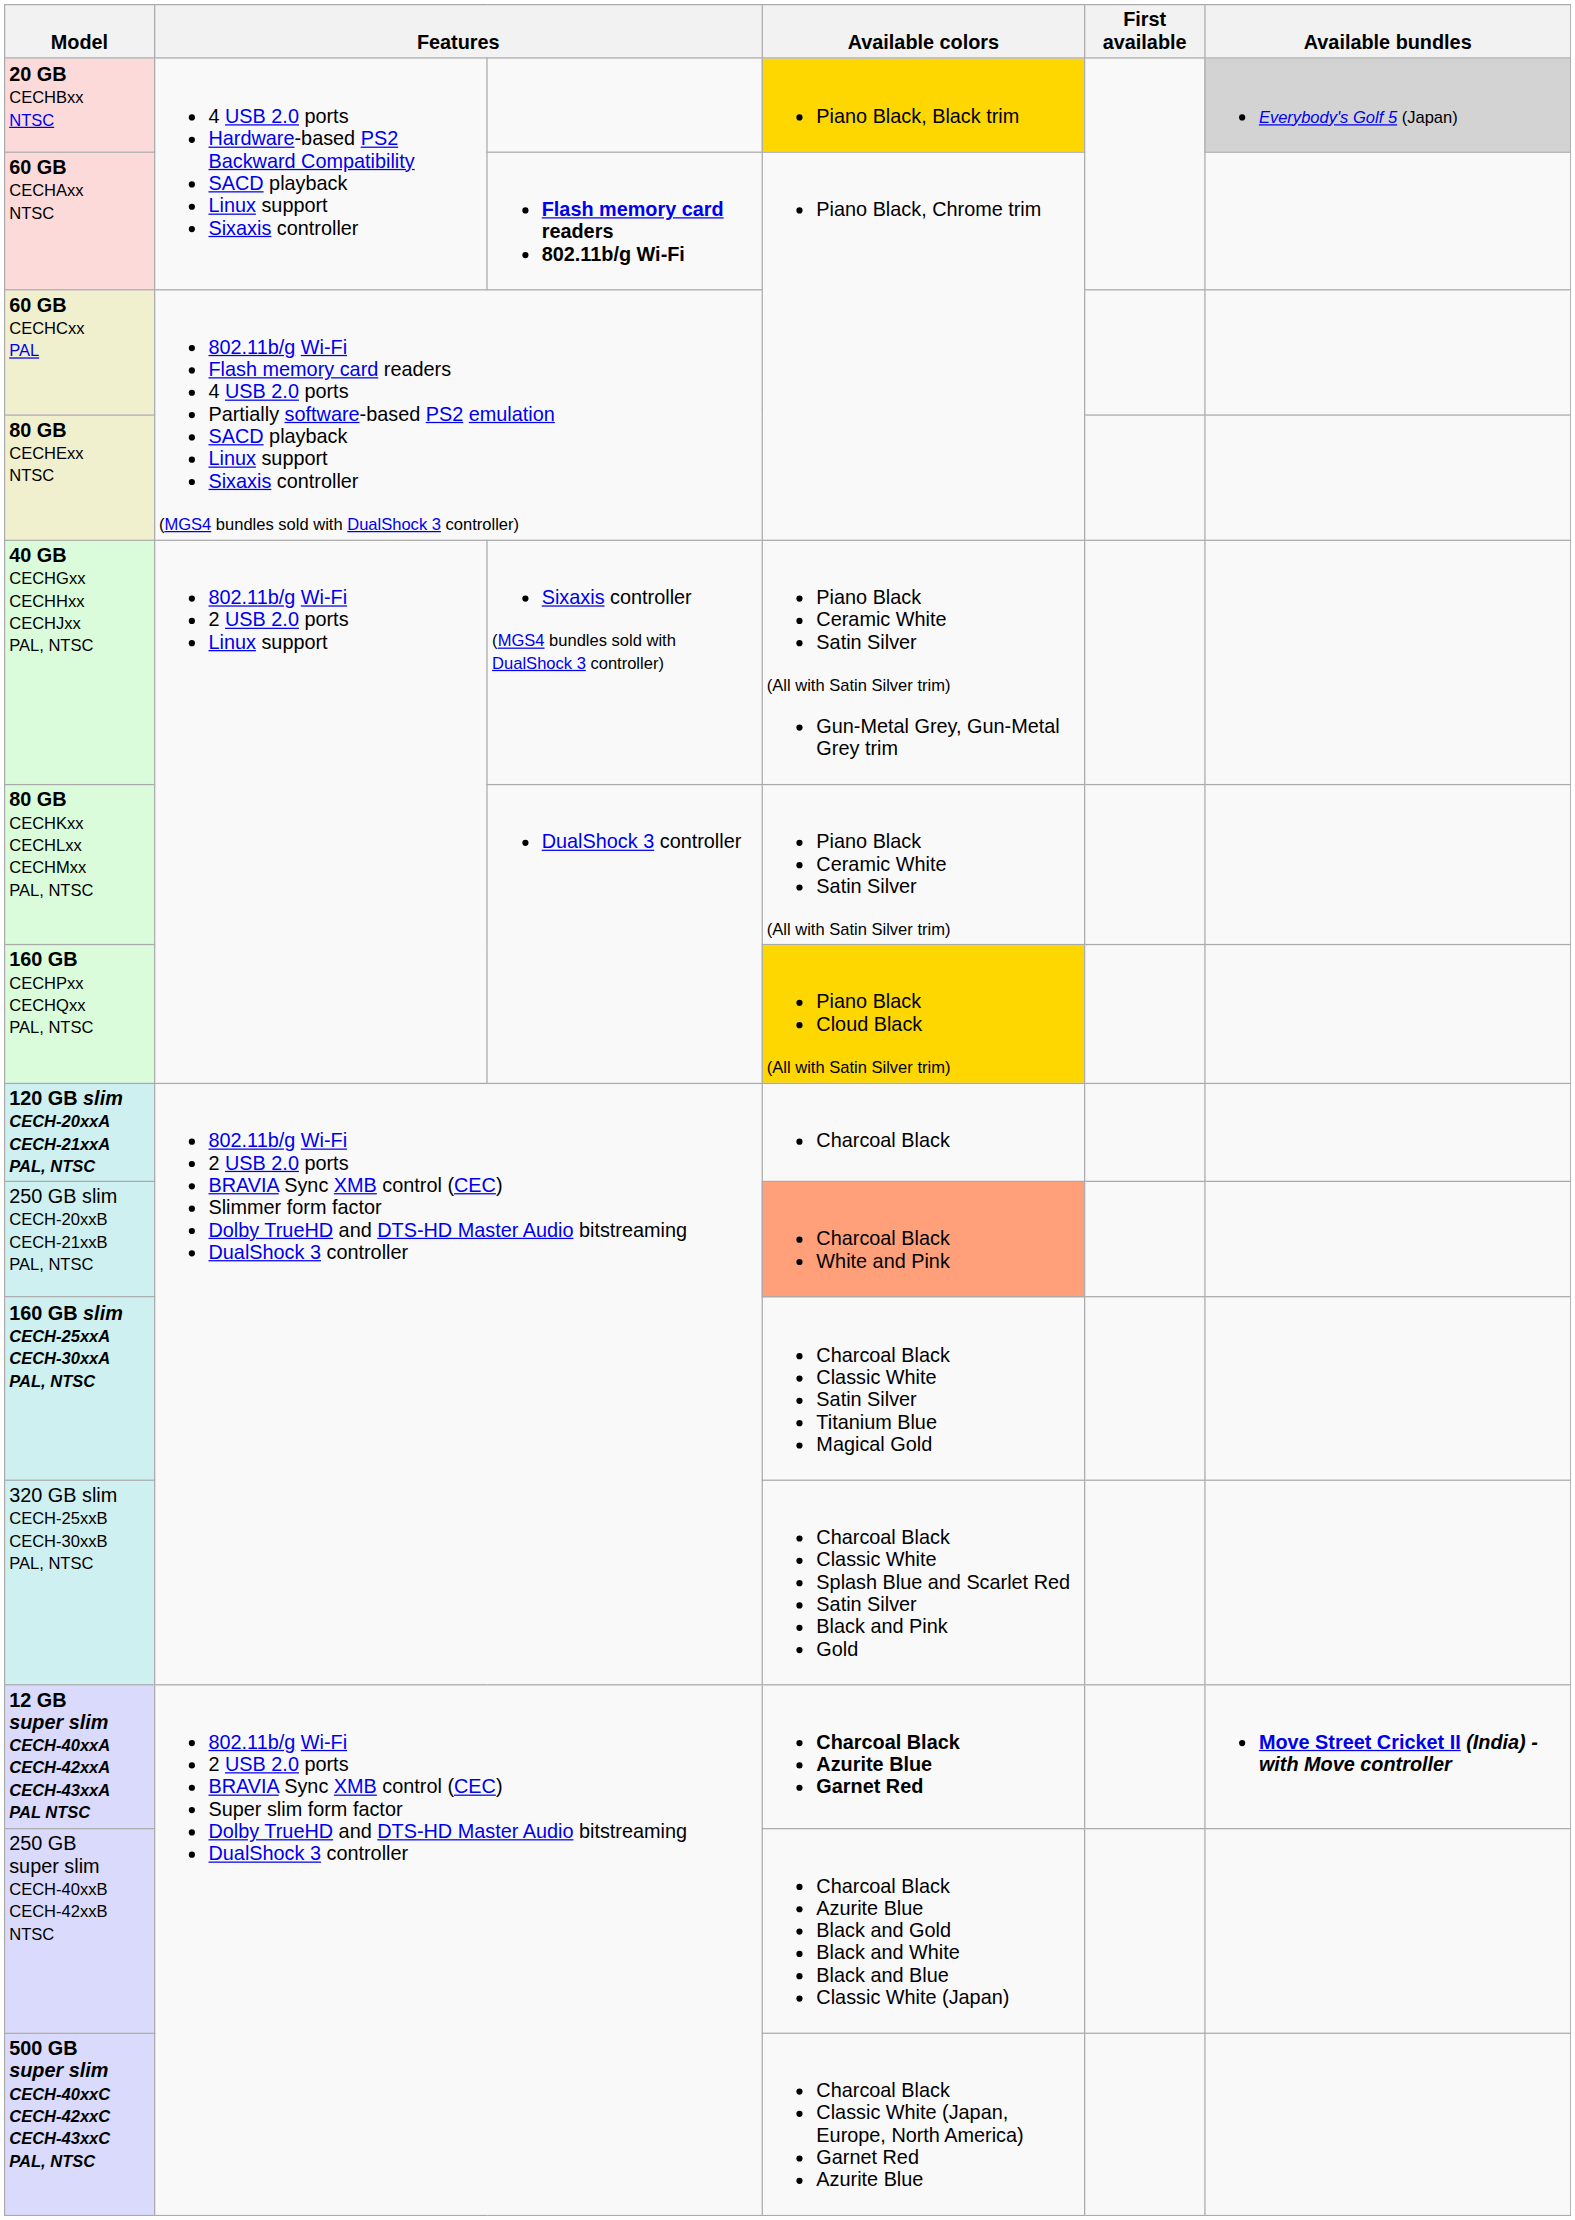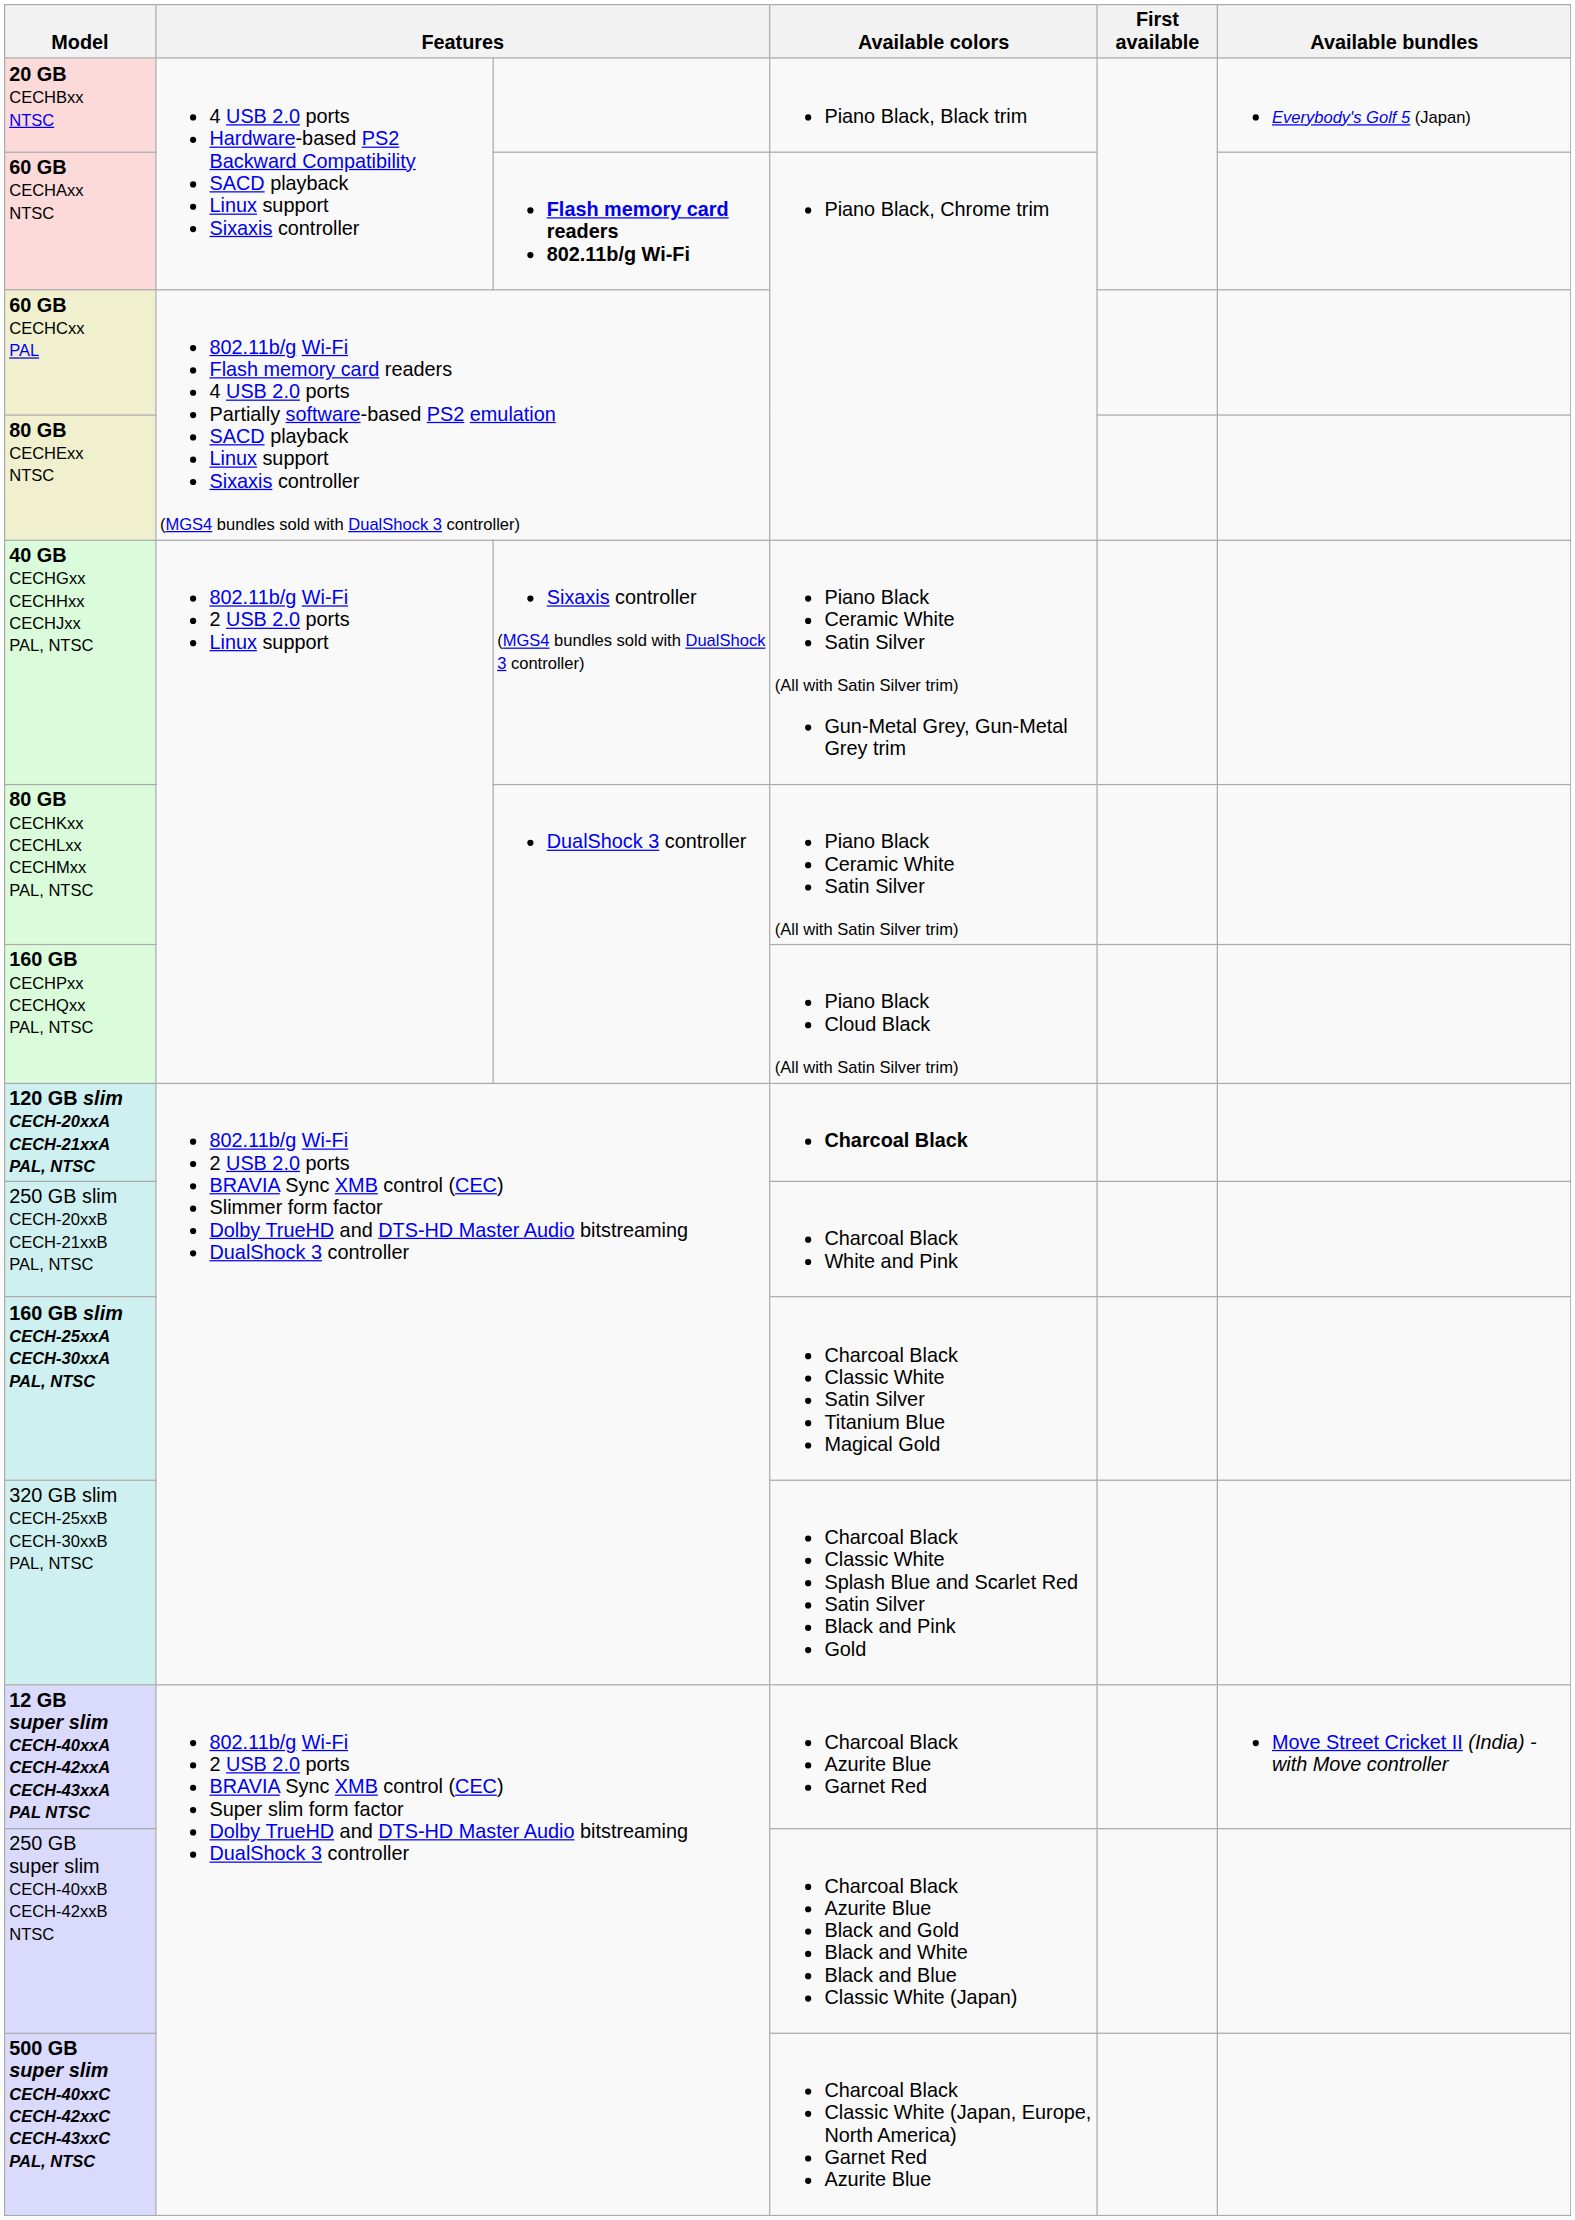(923, 116) gold background -> (934, 116) no background
(1388, 116) lightgrey background -> (1394, 116) no background
(923, 1034) gold background -> (934, 1034) no background
(923, 1141) normal -> (934, 1141) bold
(923, 1250) lightsalmon background -> (934, 1250) no background
(923, 1765) bold -> (934, 1765) normal
(1388, 1754) bold -> (1394, 1754) normal
